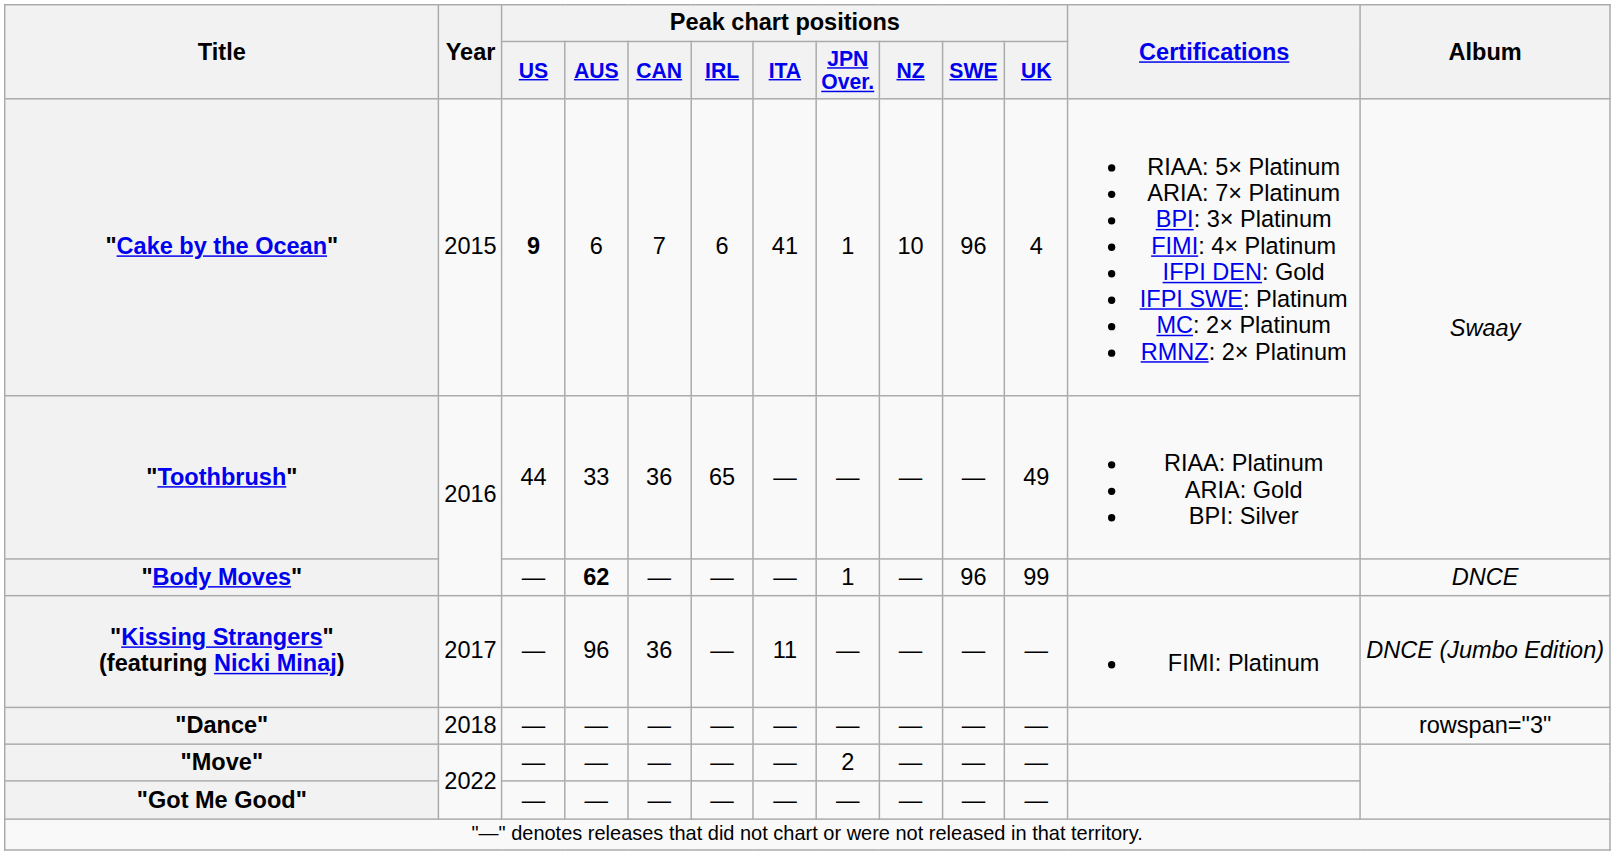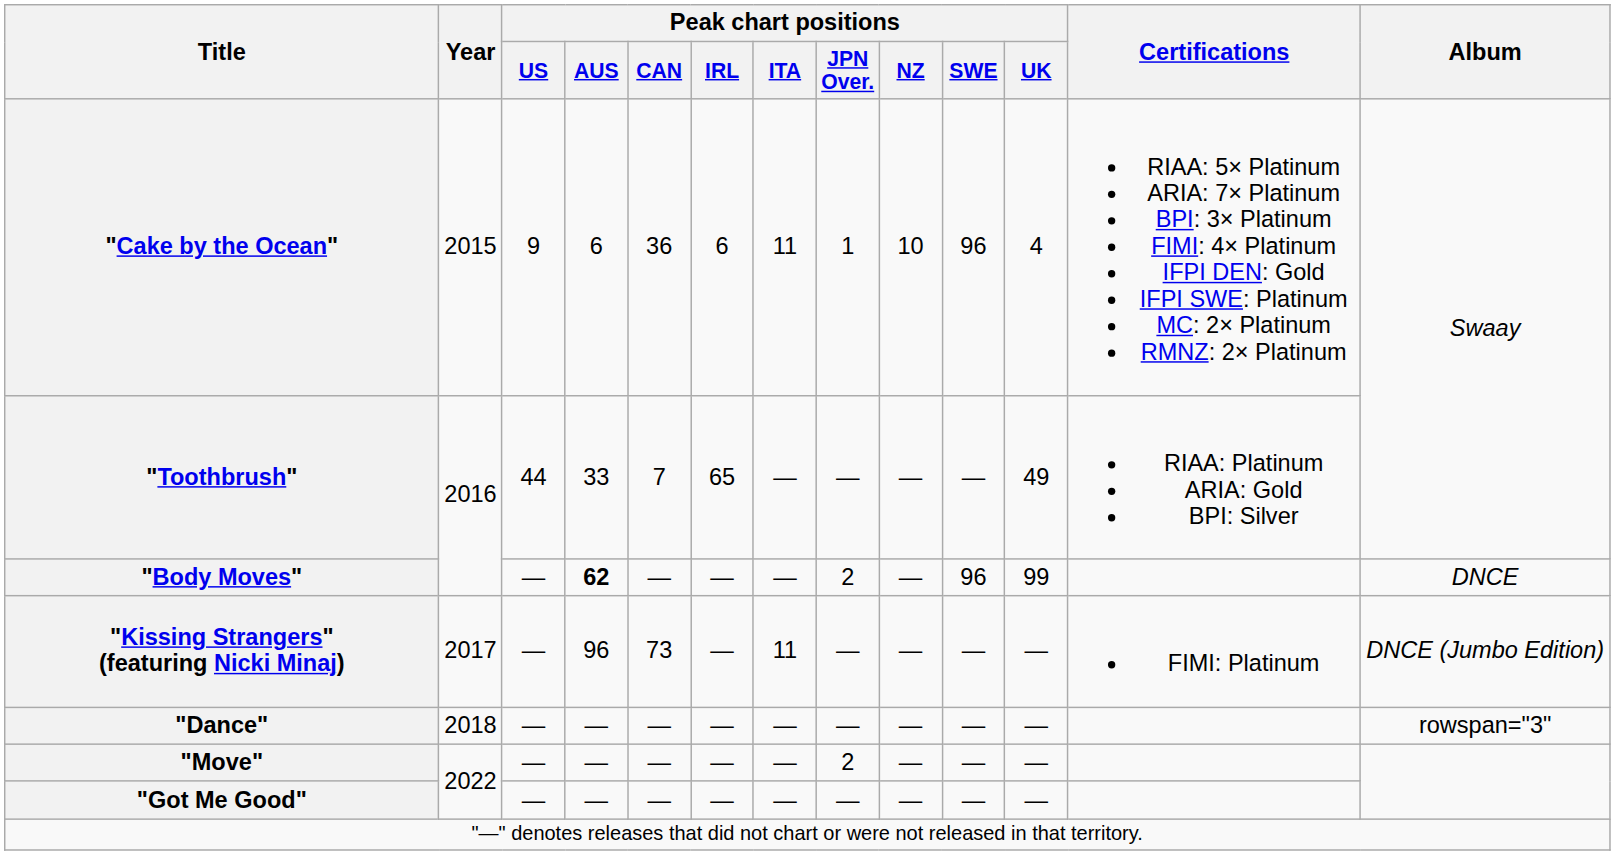(534, 246) bold -> (534, 246) normal
(659, 246) 7 -> (659, 246) 36
(785, 246) 41 -> (785, 246) 11
(659, 476) 36 -> (659, 476) 7
(848, 577) 1 -> (848, 577) 2
(659, 651) 36 -> (659, 651) 73
